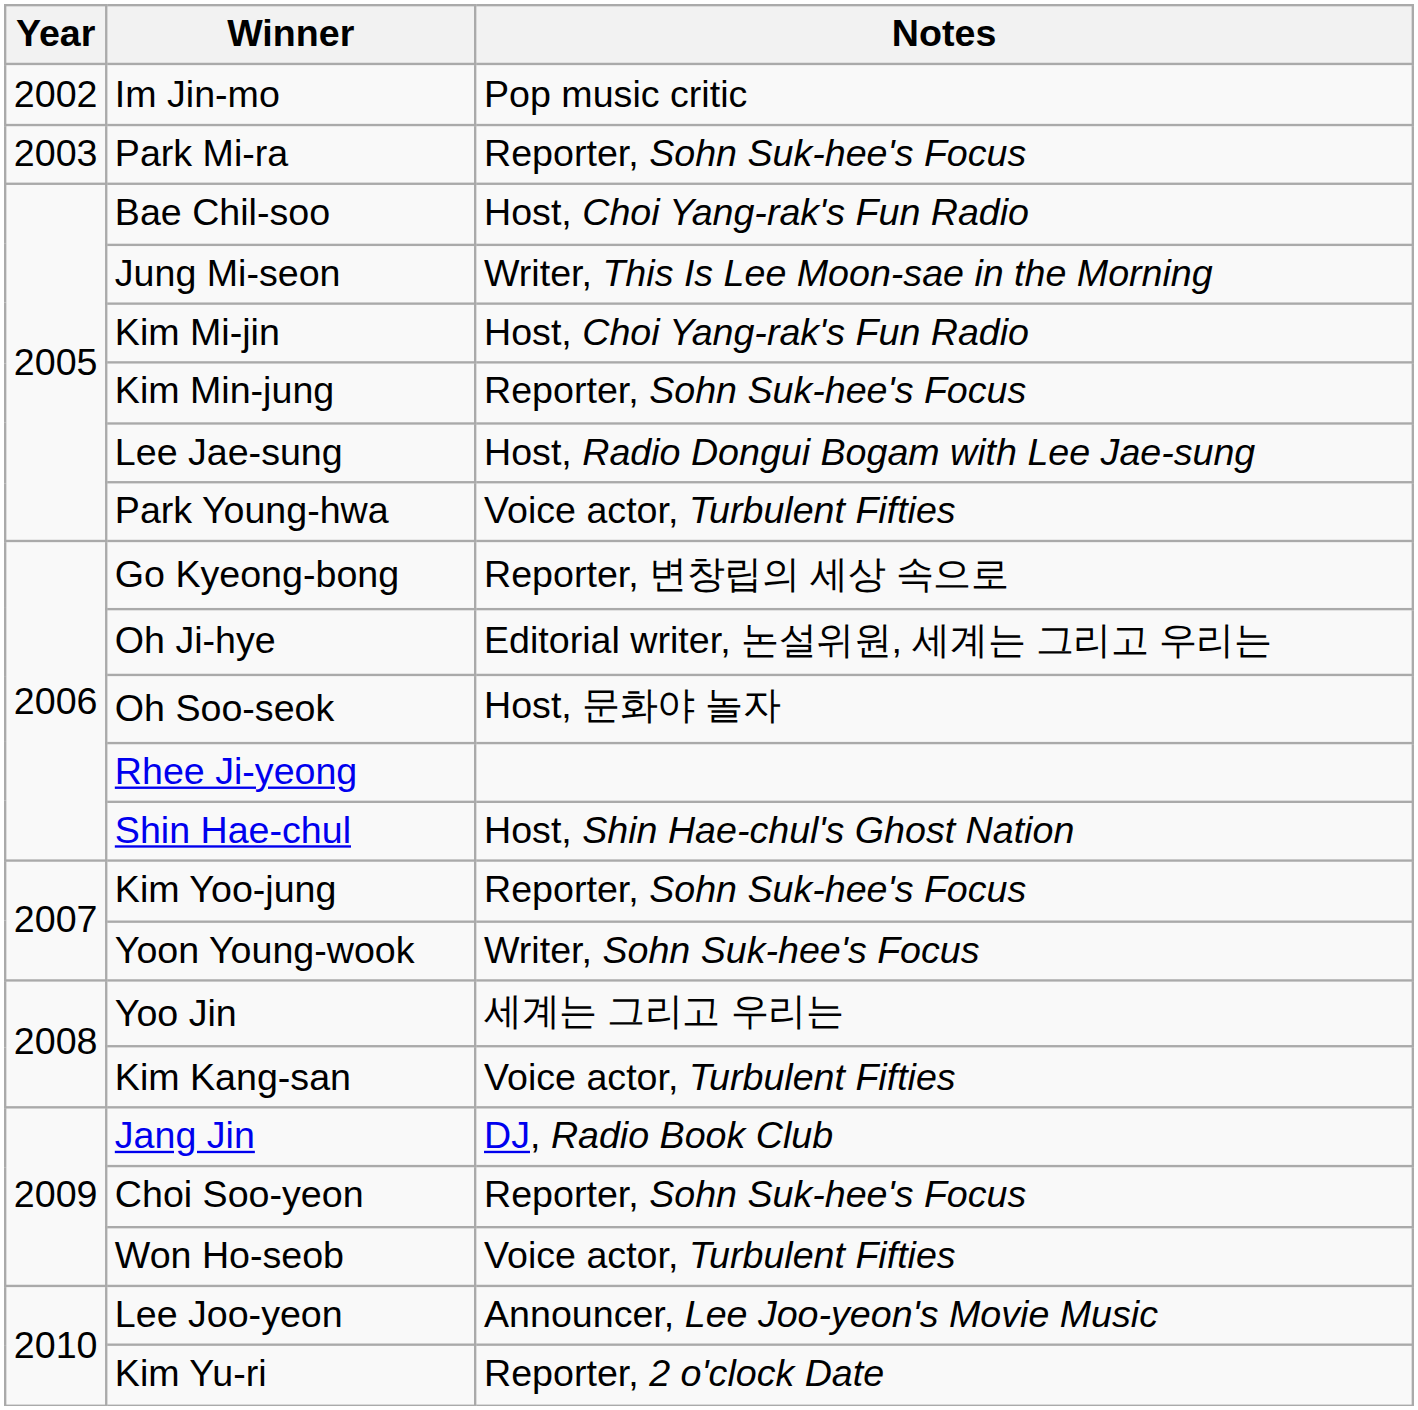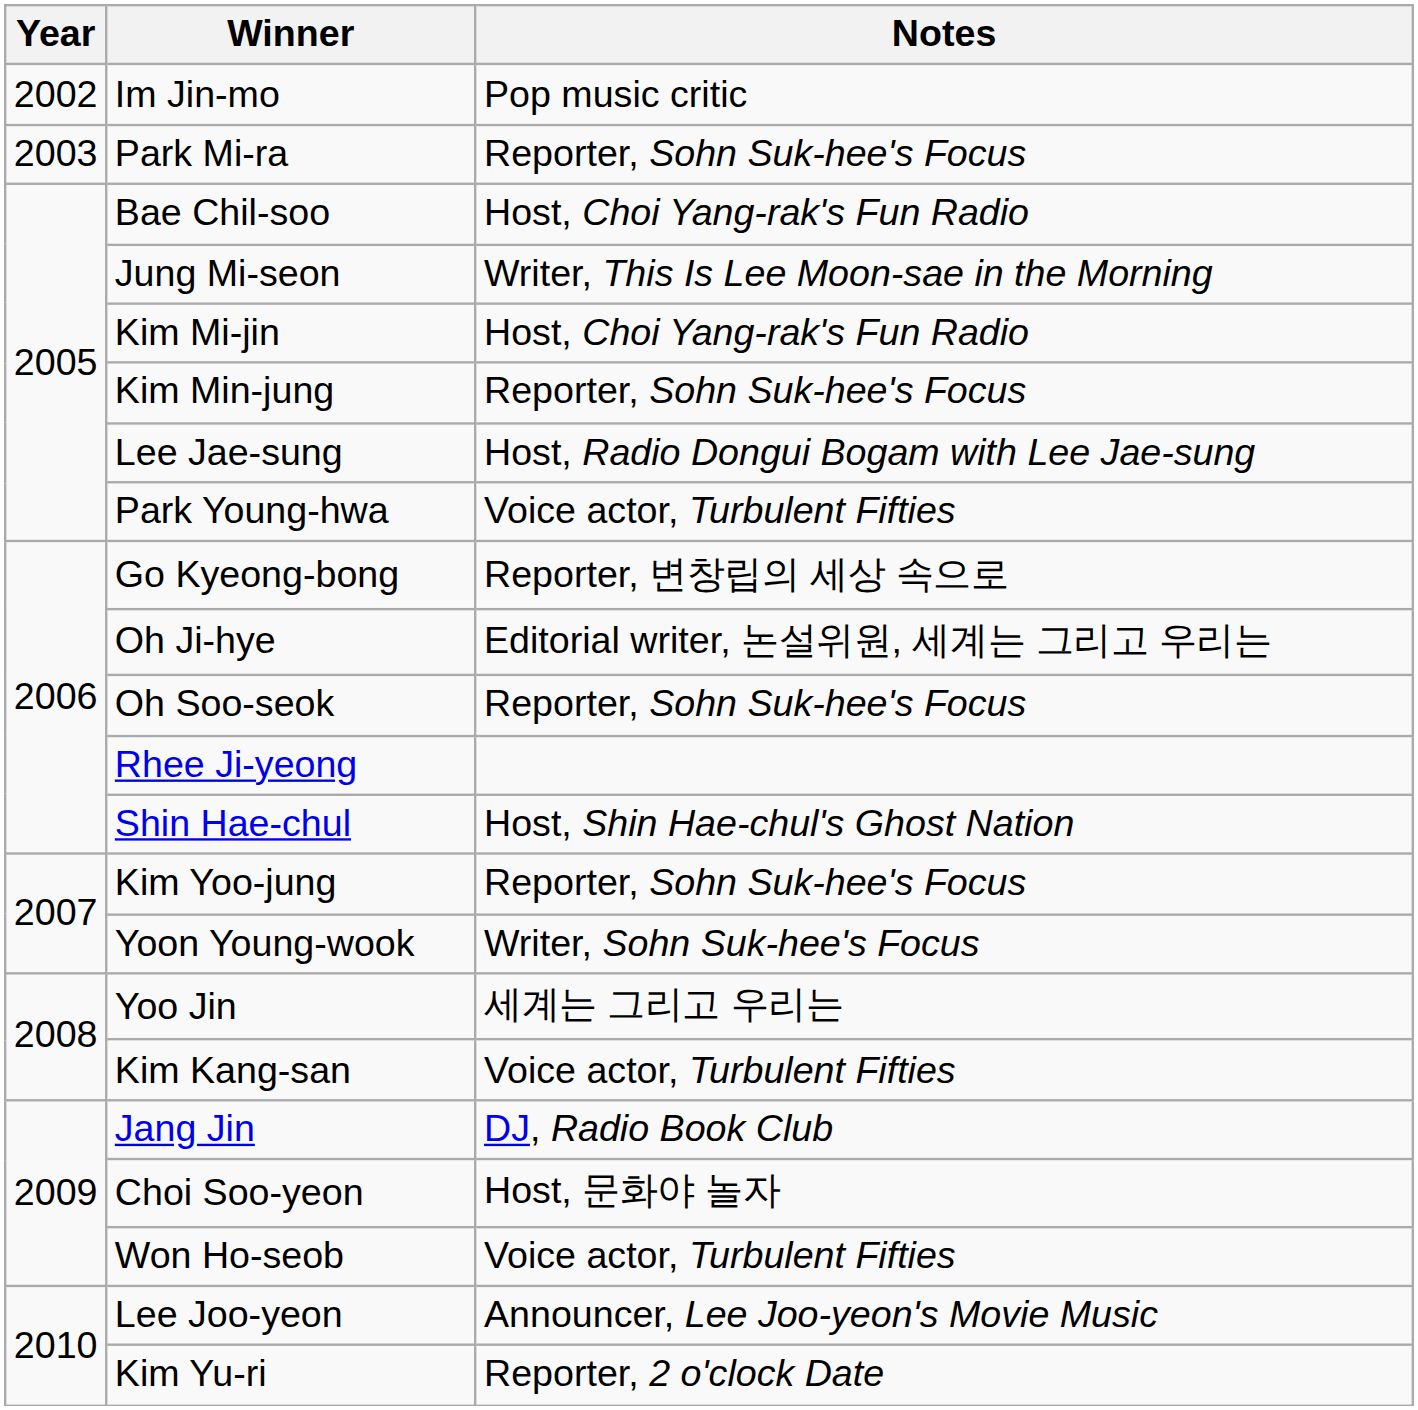(632, 706) Host, 문화야 놀자 -> (755, 704) Reporter, Sohn Suk-hee's Focus
(755, 1195) Reporter, Sohn Suk-hee's Focus -> (632, 1190) Host, 문화야 놀자
